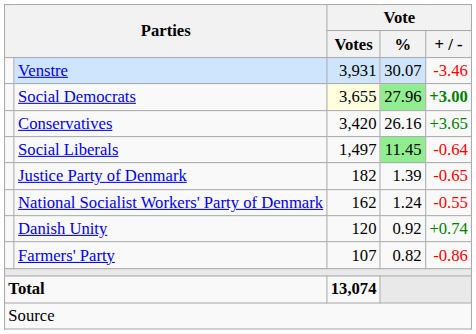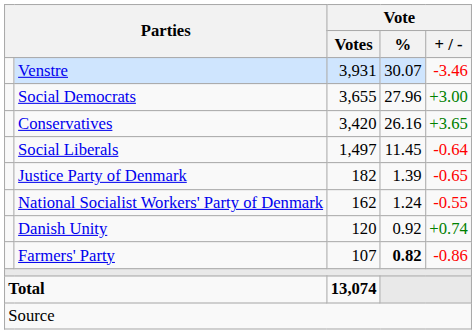(358, 96) lightyellow background -> (358, 96) no background
(403, 96) lightgreen background -> (403, 96) no background
(449, 96) bold -> (449, 96) normal
(403, 149) lightgreen background -> (403, 149) no background
(407, 255) normal -> (407, 255) bold
